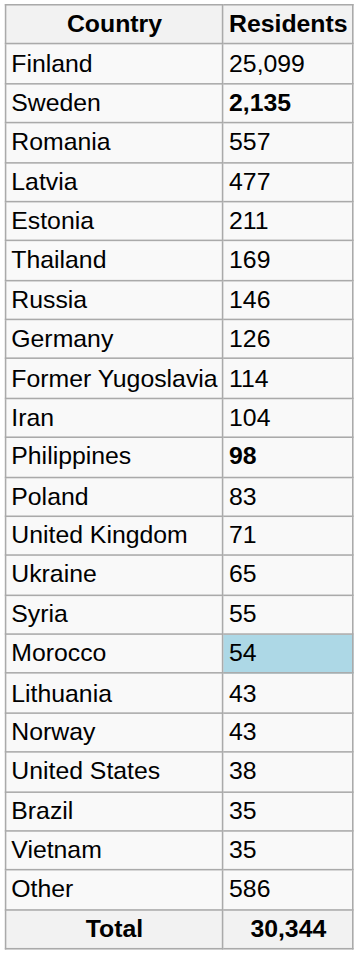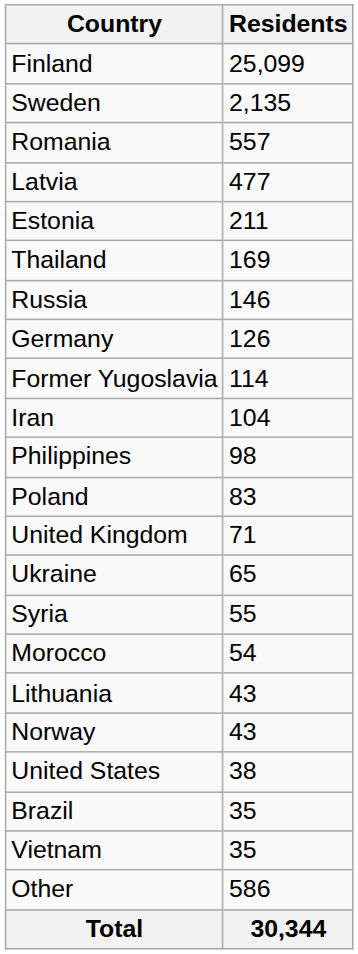(260, 102) bold -> (260, 102) normal
(243, 456) bold -> (243, 456) normal
(243, 653) lightblue background -> (243, 653) no background
